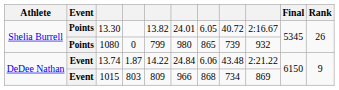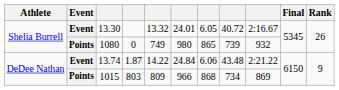(81, 29) Points -> (81, 29) Event
(158, 29) 13.82 -> (158, 29) 13.32
(158, 45) 799 -> (158, 45) 749
(81, 77) Event -> (81, 77) Points
